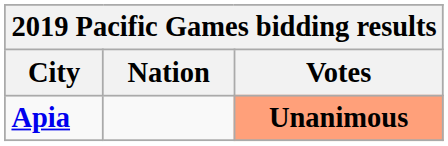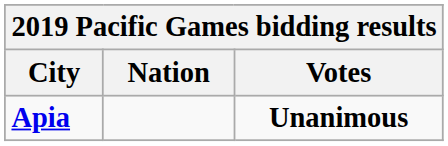(339, 117) lightsalmon background -> (339, 117) no background
